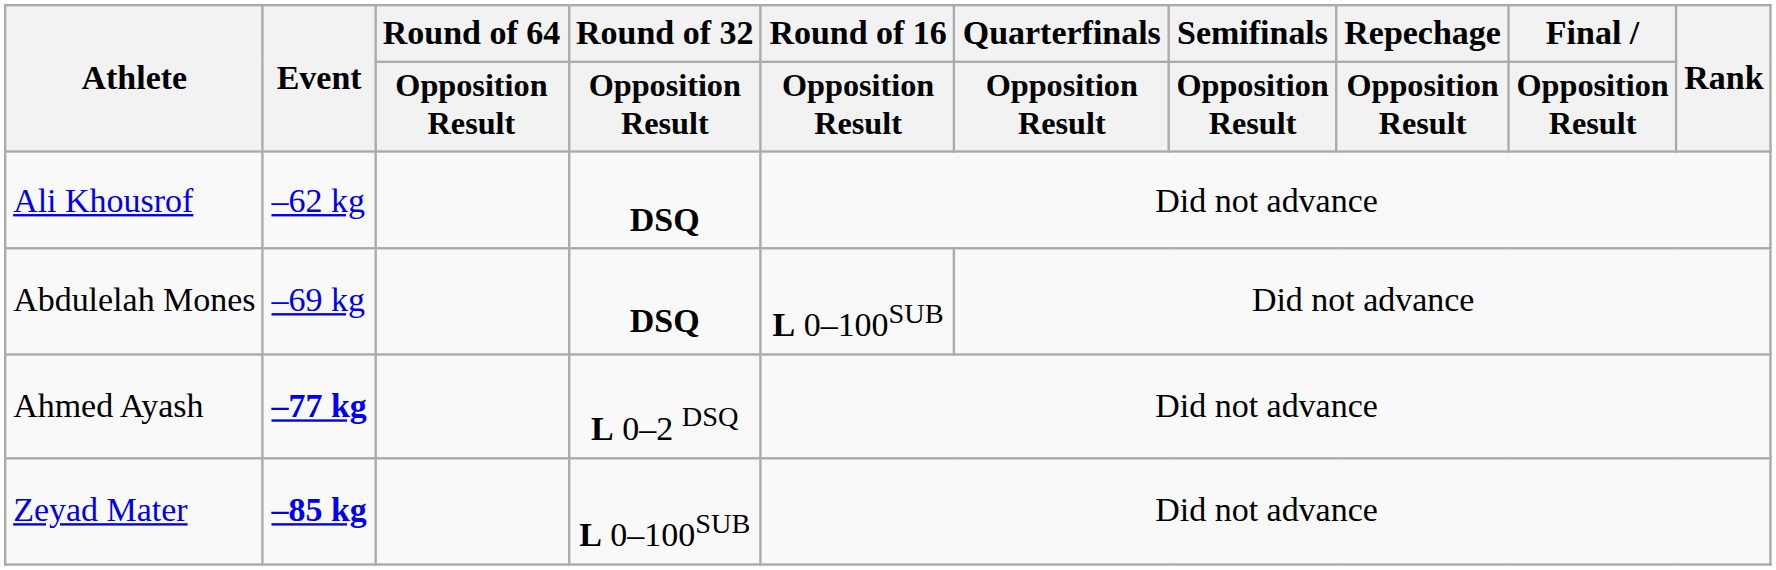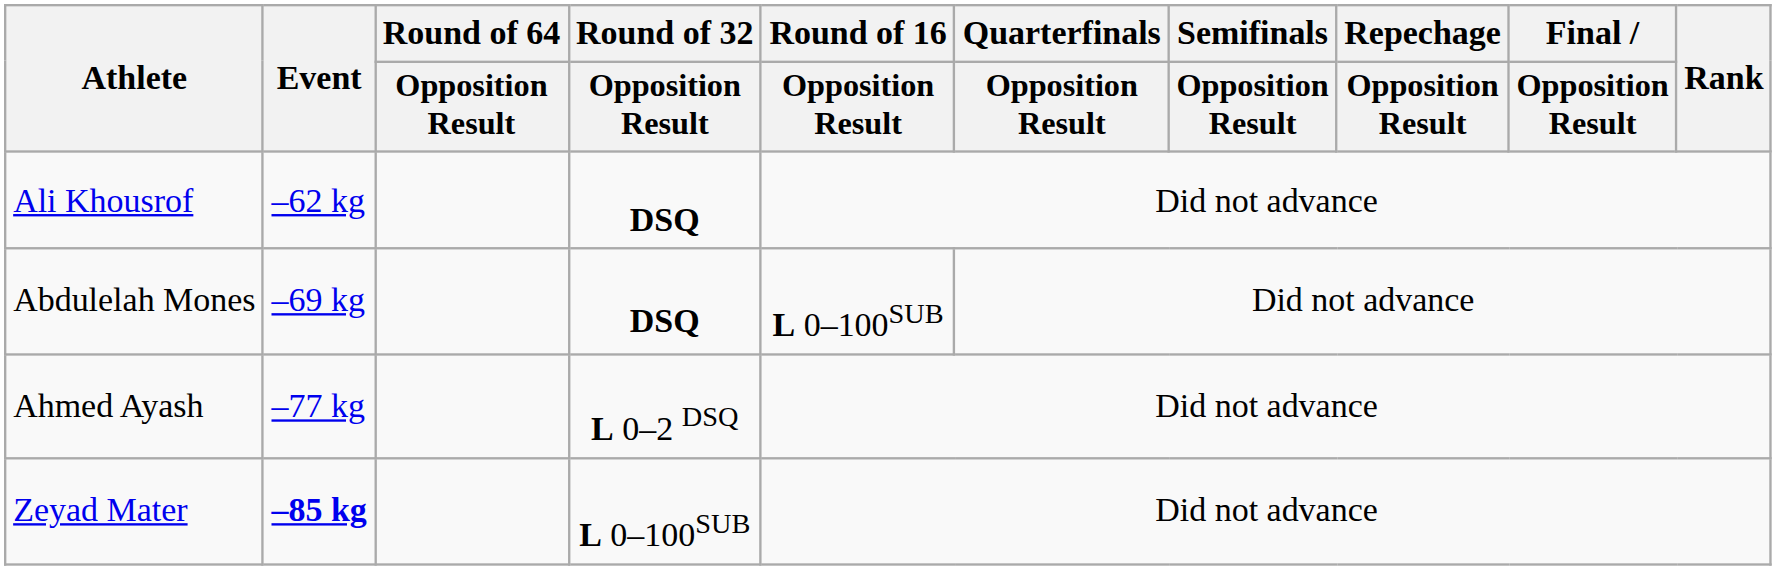(319, 405) bold -> (318, 405) normal
